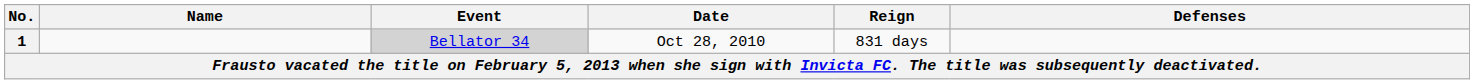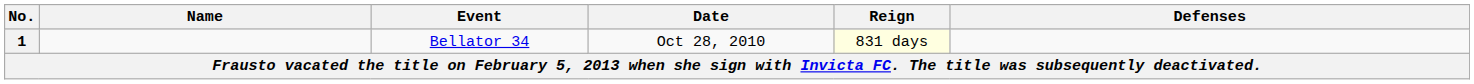(480, 41) lightgrey background -> (480, 41) no background
(892, 41) no background -> (892, 41) lightyellow background
